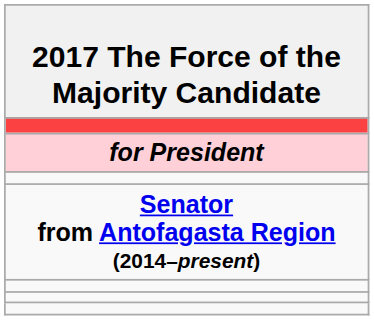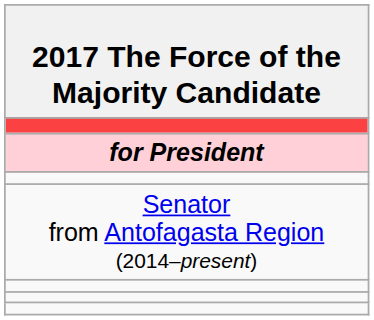(186, 232) bold -> (186, 232) normal
